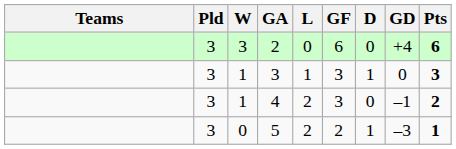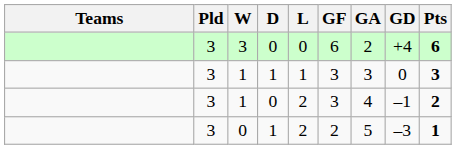columns swapped: (370, 18) <-> (275, 18)
